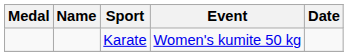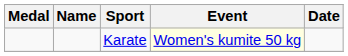(227, 40) no background -> (227, 40) lightyellow background
